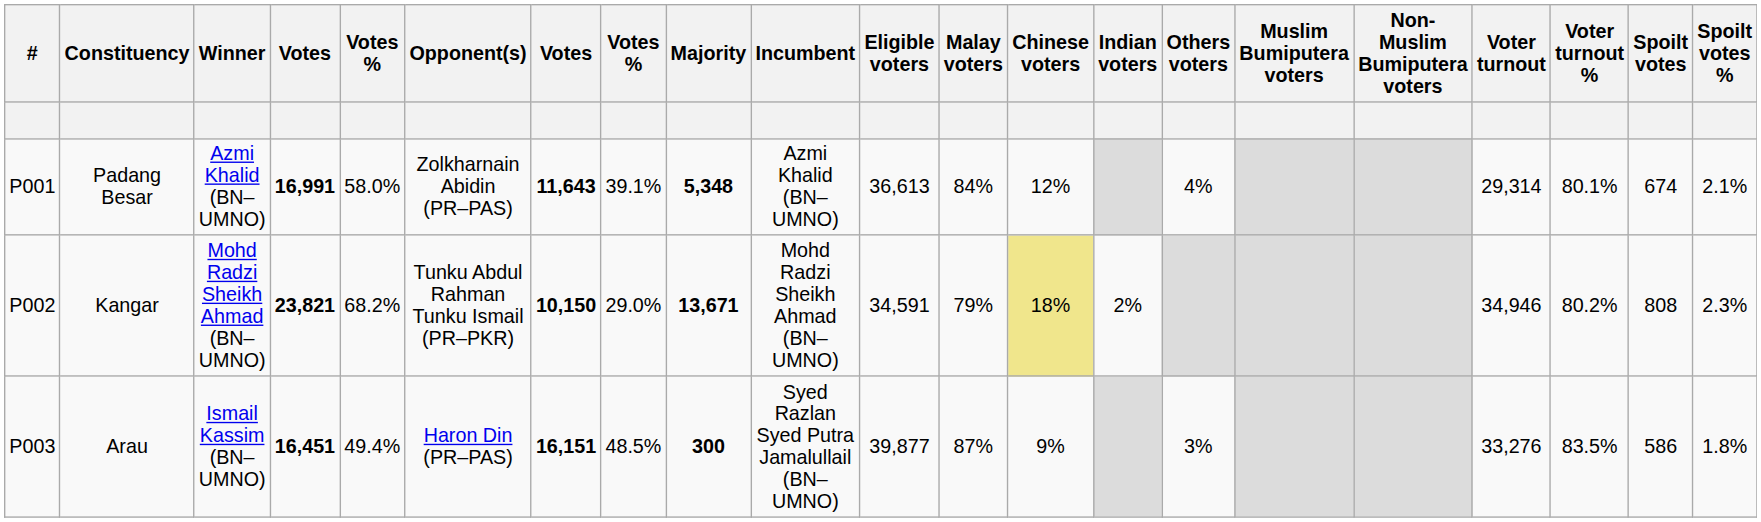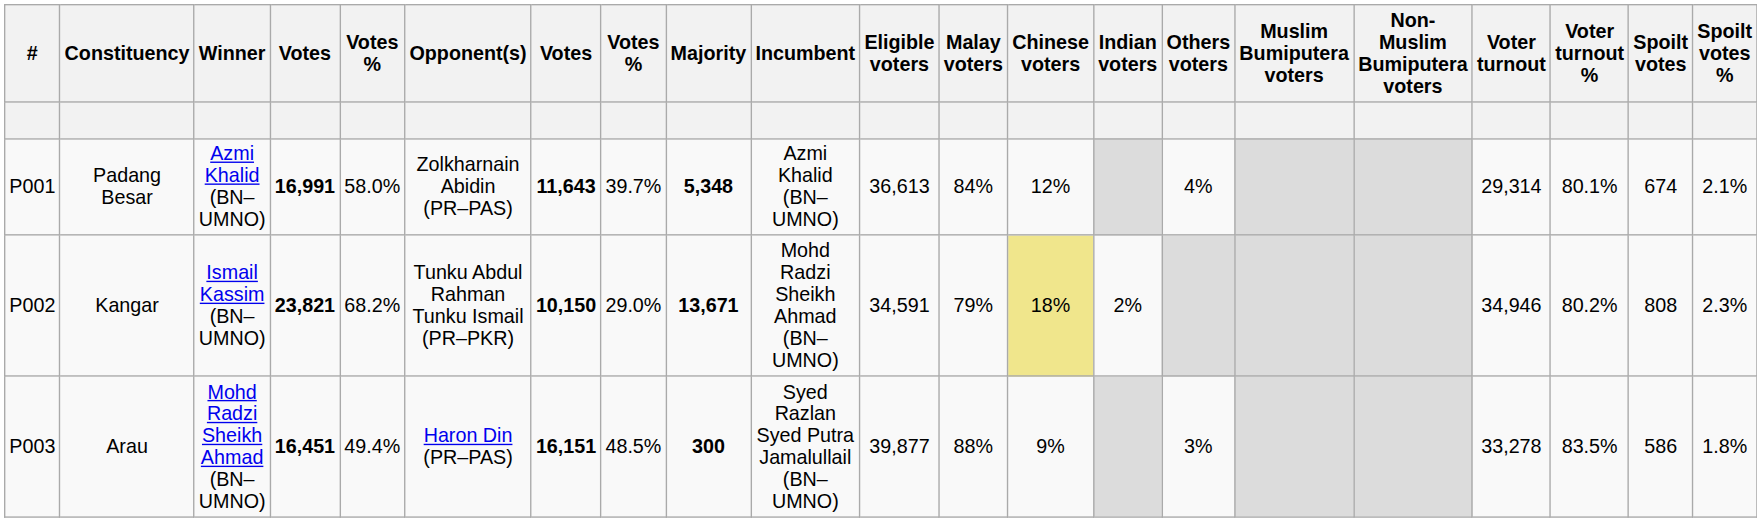(633, 187) 39.1% -> (633, 187) 39.7%
(232, 306) Mohd Radzi Sheikh Ahmad (BN–UMNO) -> (232, 306) Ismail Kassim (BN–UMNO)
(232, 447) Ismail Kassim (BN–UMNO) -> (232, 447) Mohd Radzi Sheikh Ahmad (BN–UMNO)
(973, 447) 87% -> (973, 447) 88%
(1511, 447) 33,276 -> (1511, 447) 33,278
